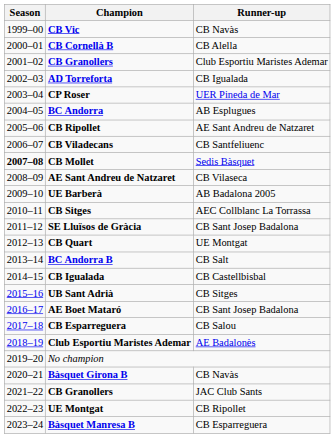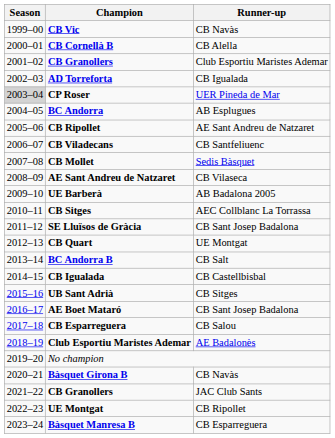(25, 95) no background -> (25, 95) lightgrey background
(25, 161) bold -> (25, 161) normal
